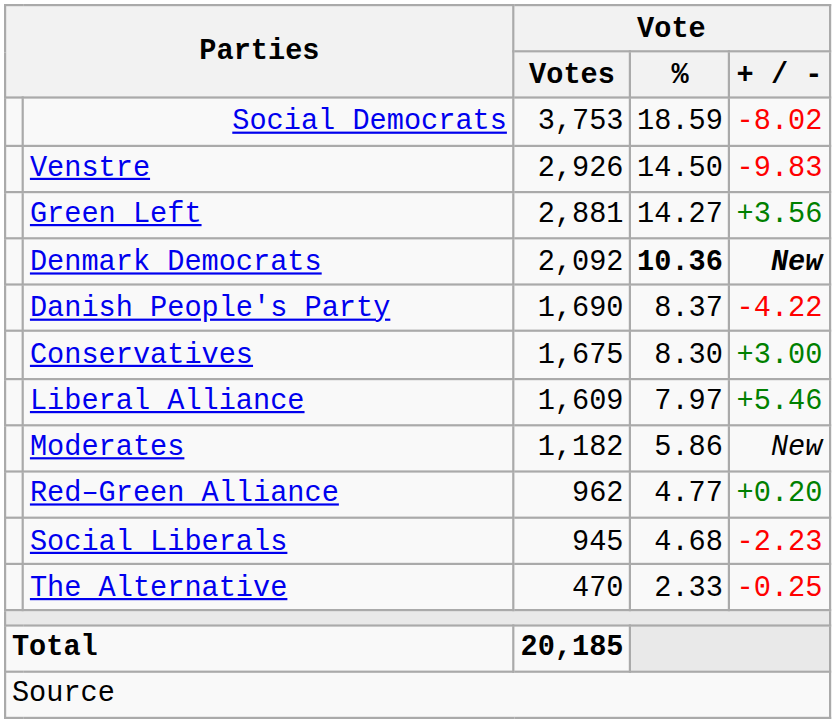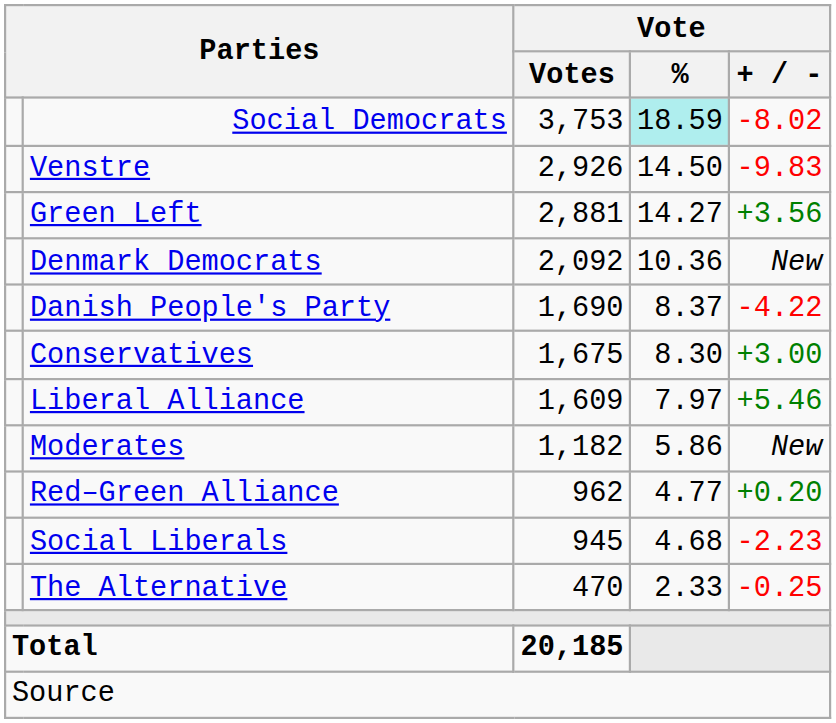(680, 122) no background -> (680, 122) paleturquoise background
(680, 261) bold -> (680, 261) normal
(797, 261) bold -> (797, 261) normal
